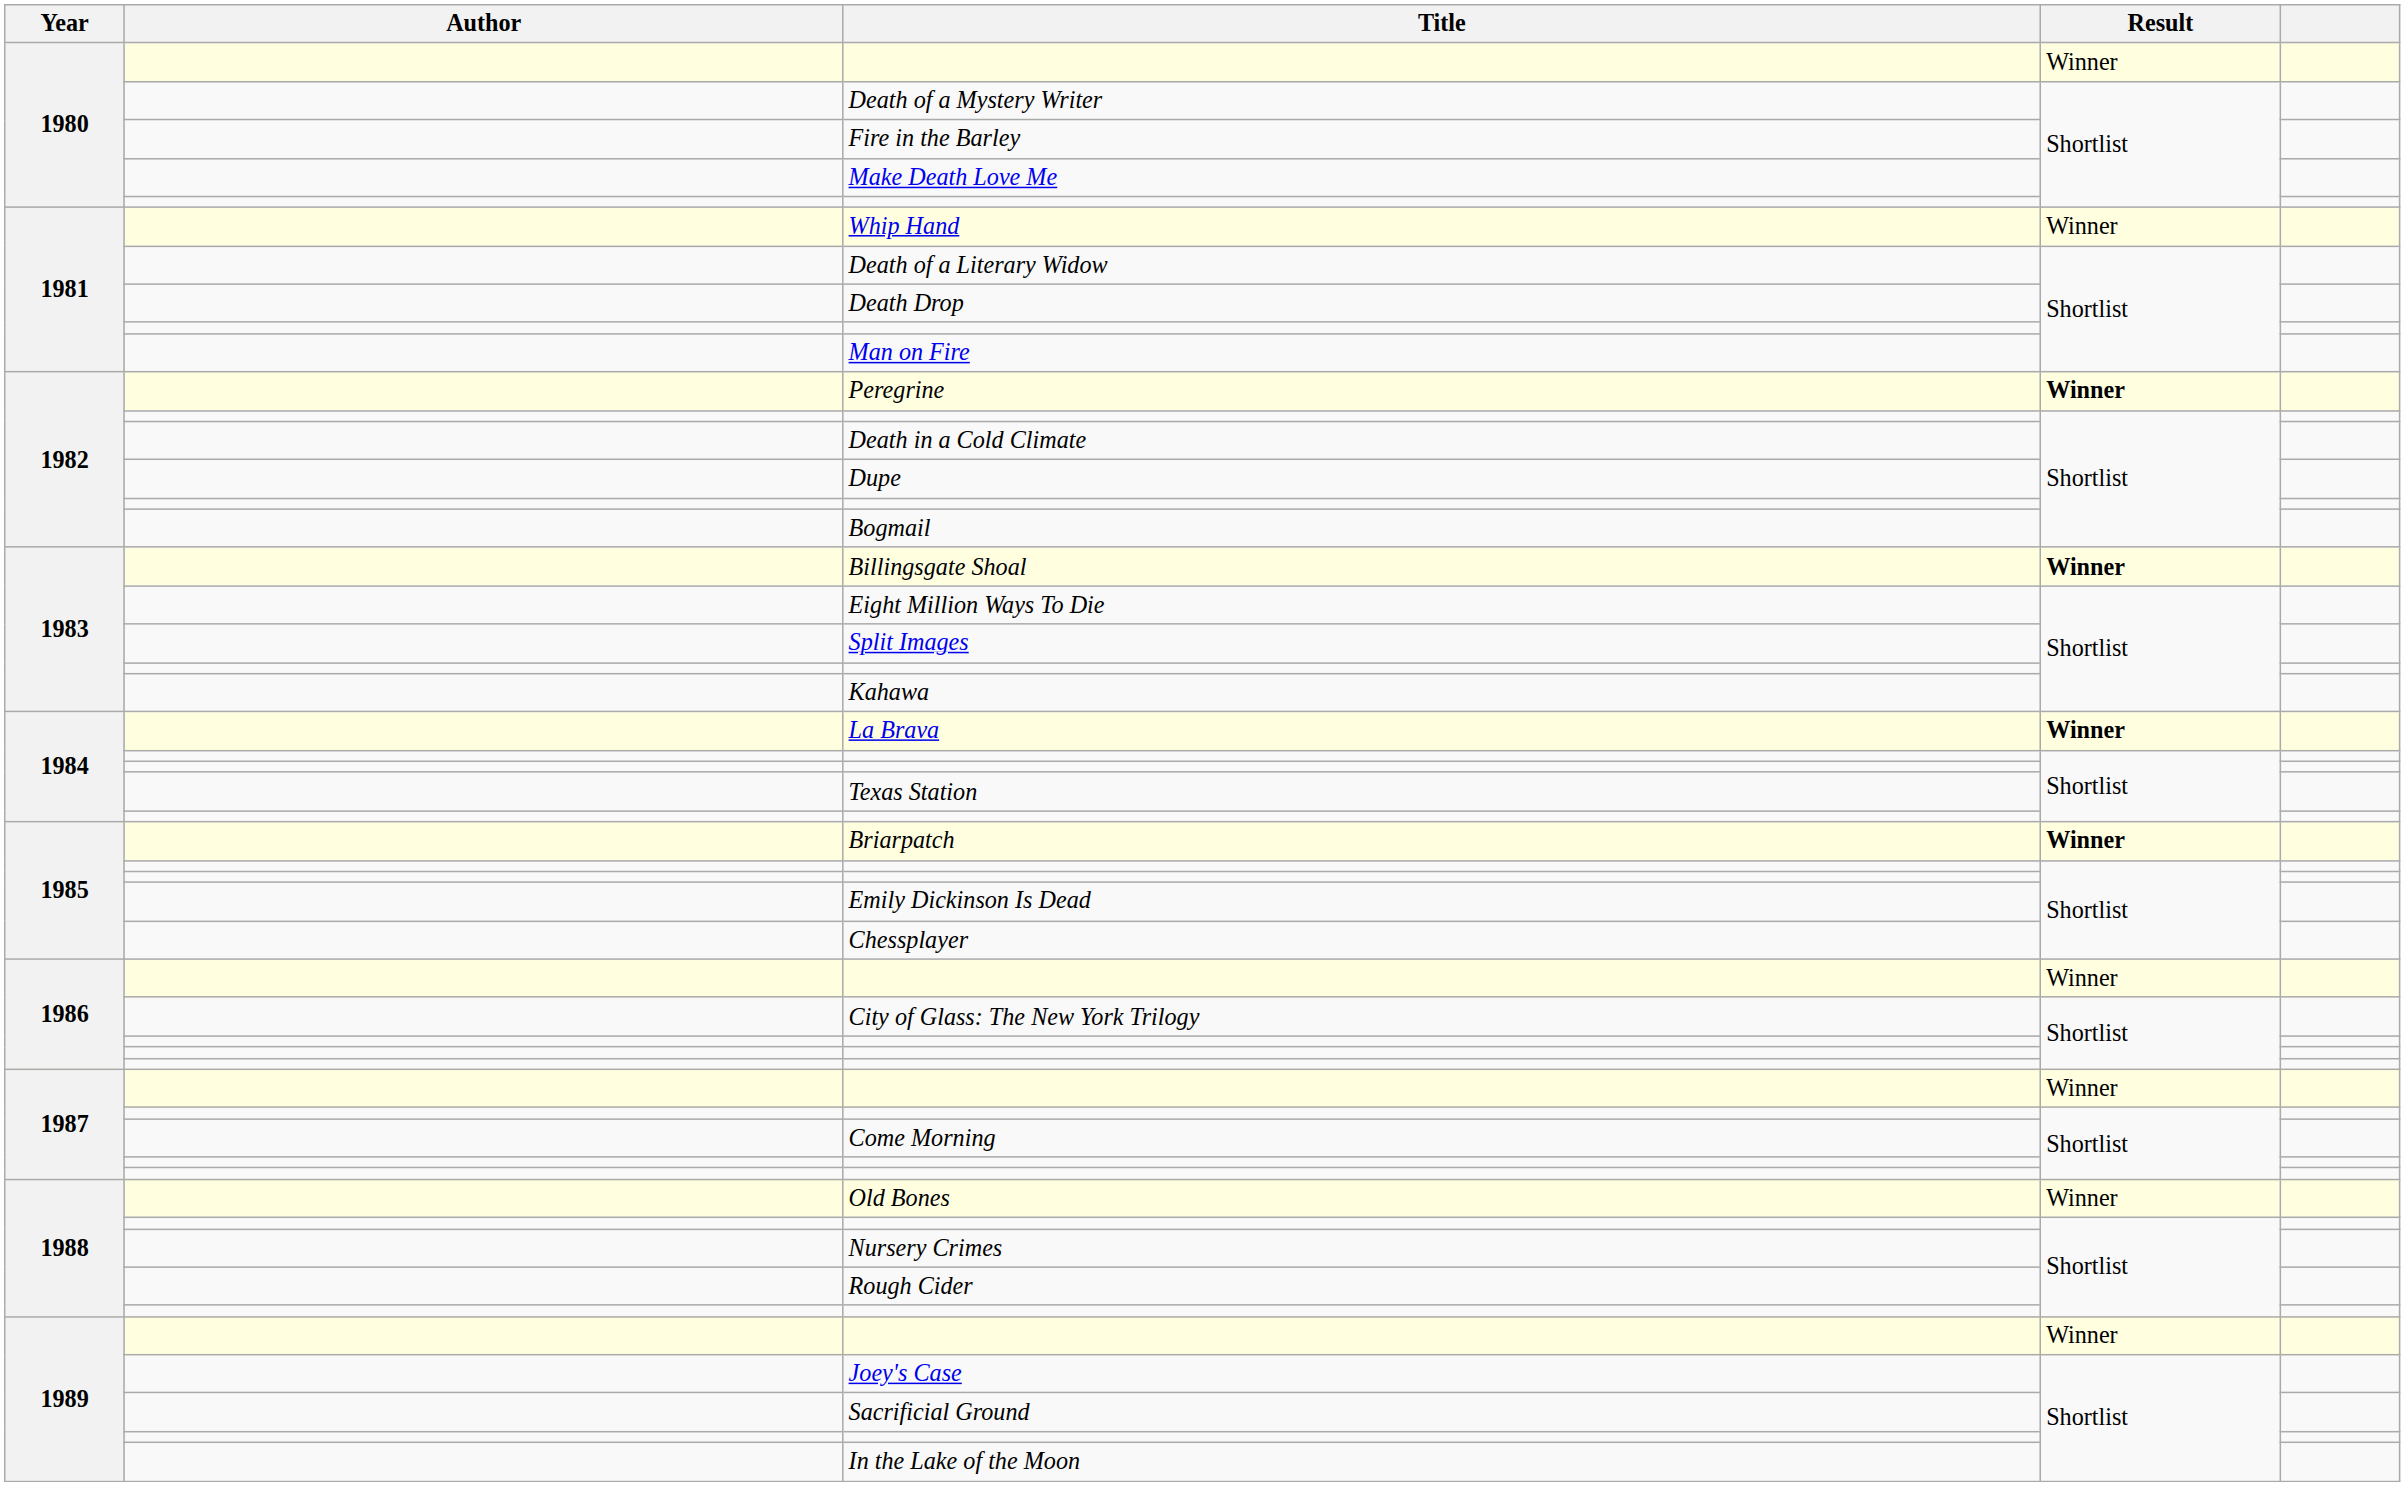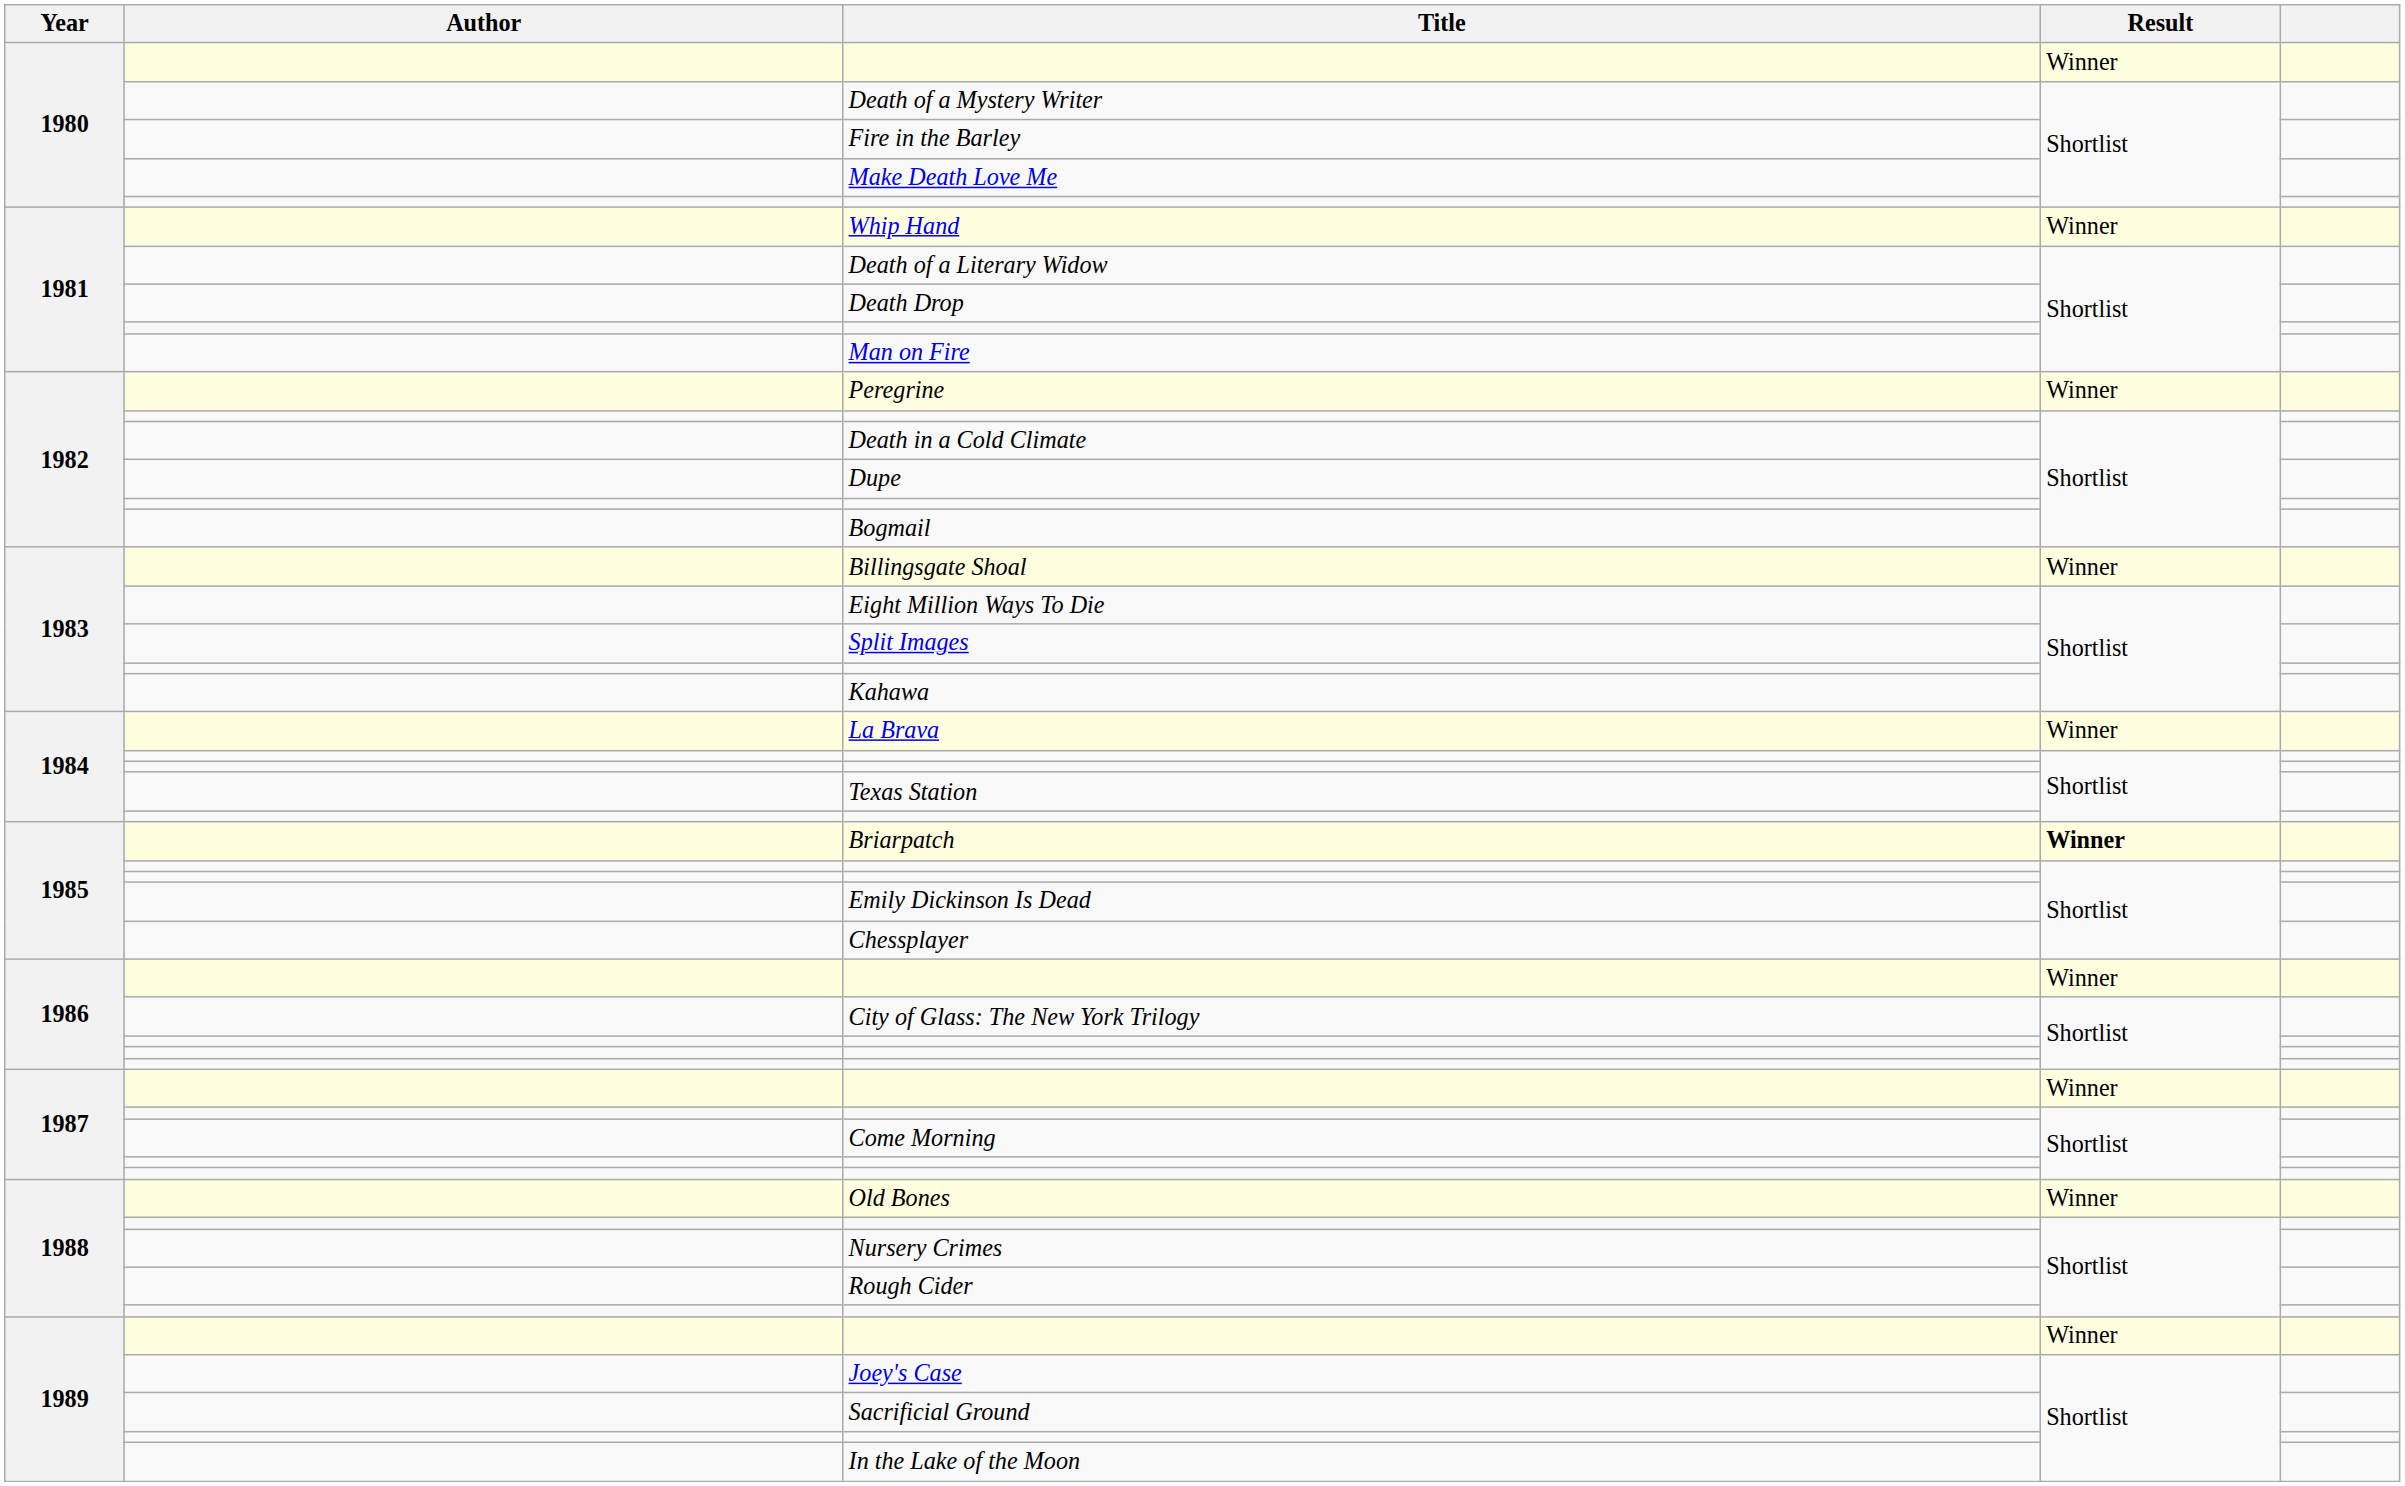(2086, 390) bold -> (2082, 390) normal
(2086, 566) bold -> (2082, 566) normal
(2086, 730) bold -> (2082, 730) normal
